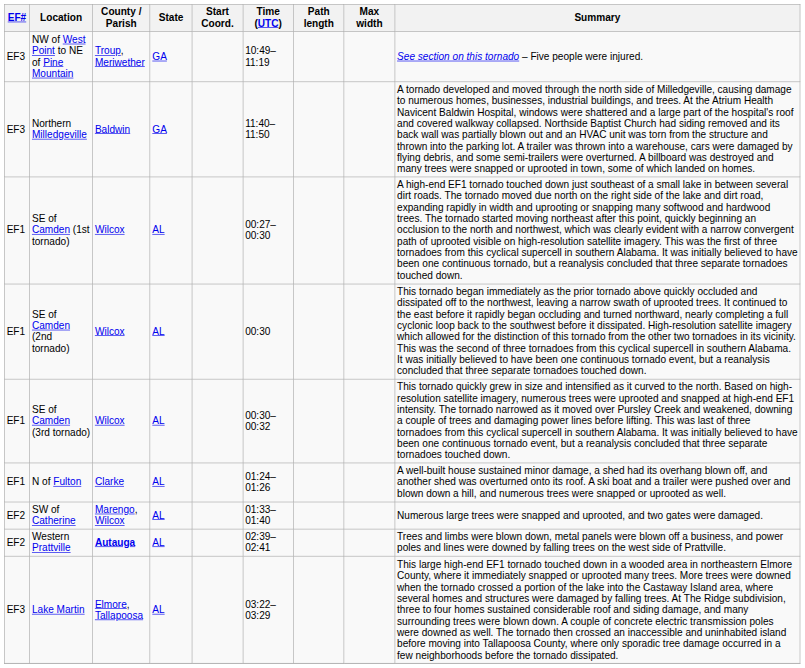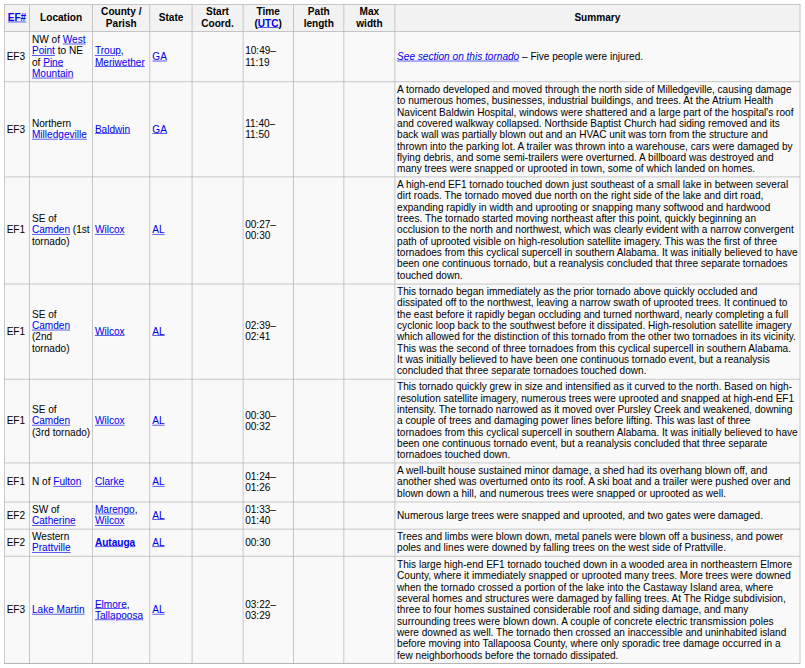(258, 331) 00:30 -> (261, 331) 02:39–02:41
(261, 542) 02:39–02:41 -> (258, 542) 00:30
